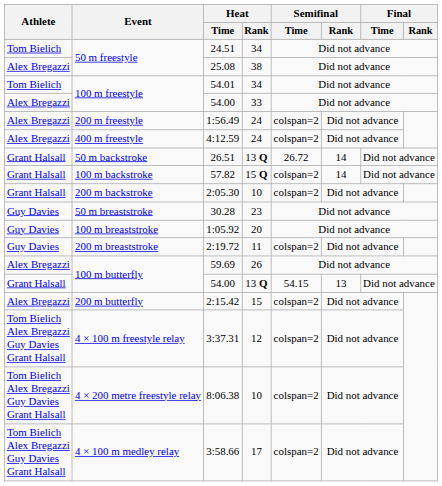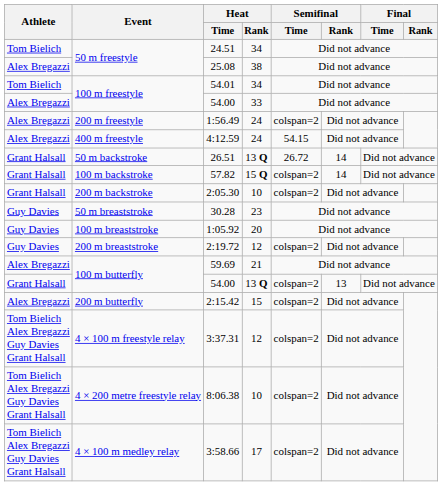(296, 139) colspan=2 -> (296, 139) 54.15
(256, 247) 11 -> (256, 247) 12
(256, 265) 26 -> (256, 265) 21
(296, 283) 54.15 -> (296, 283) colspan=2
